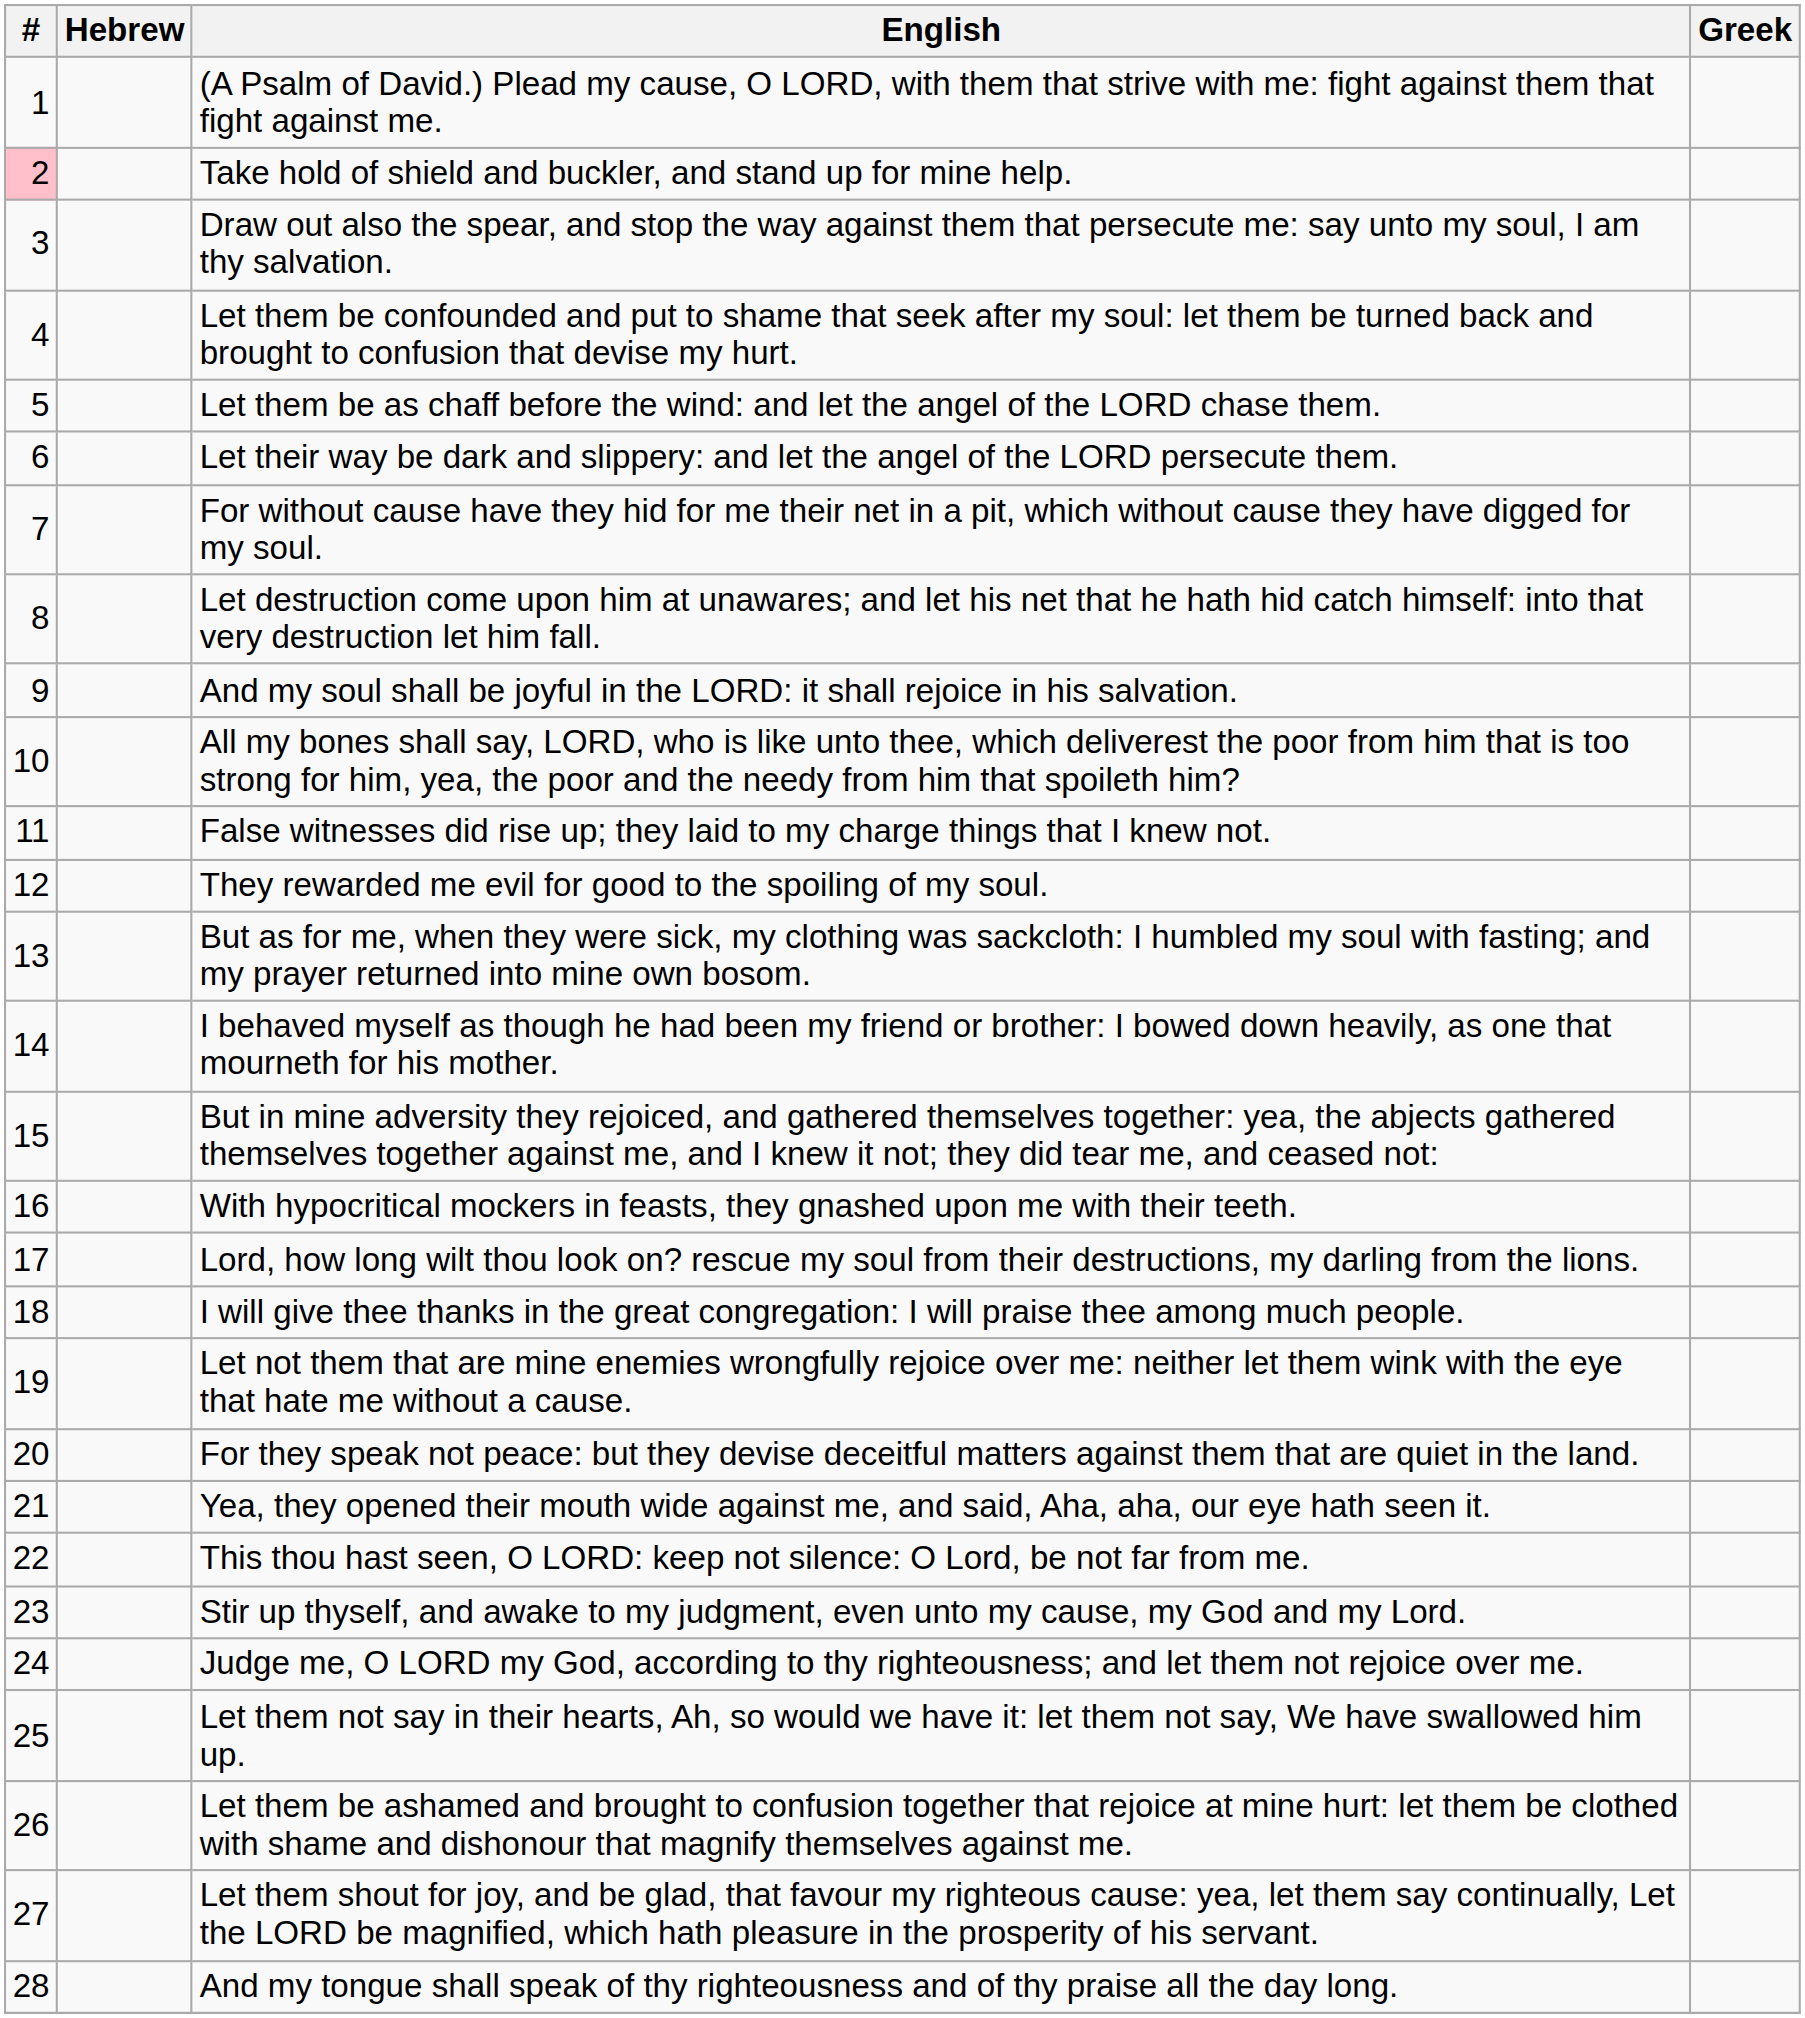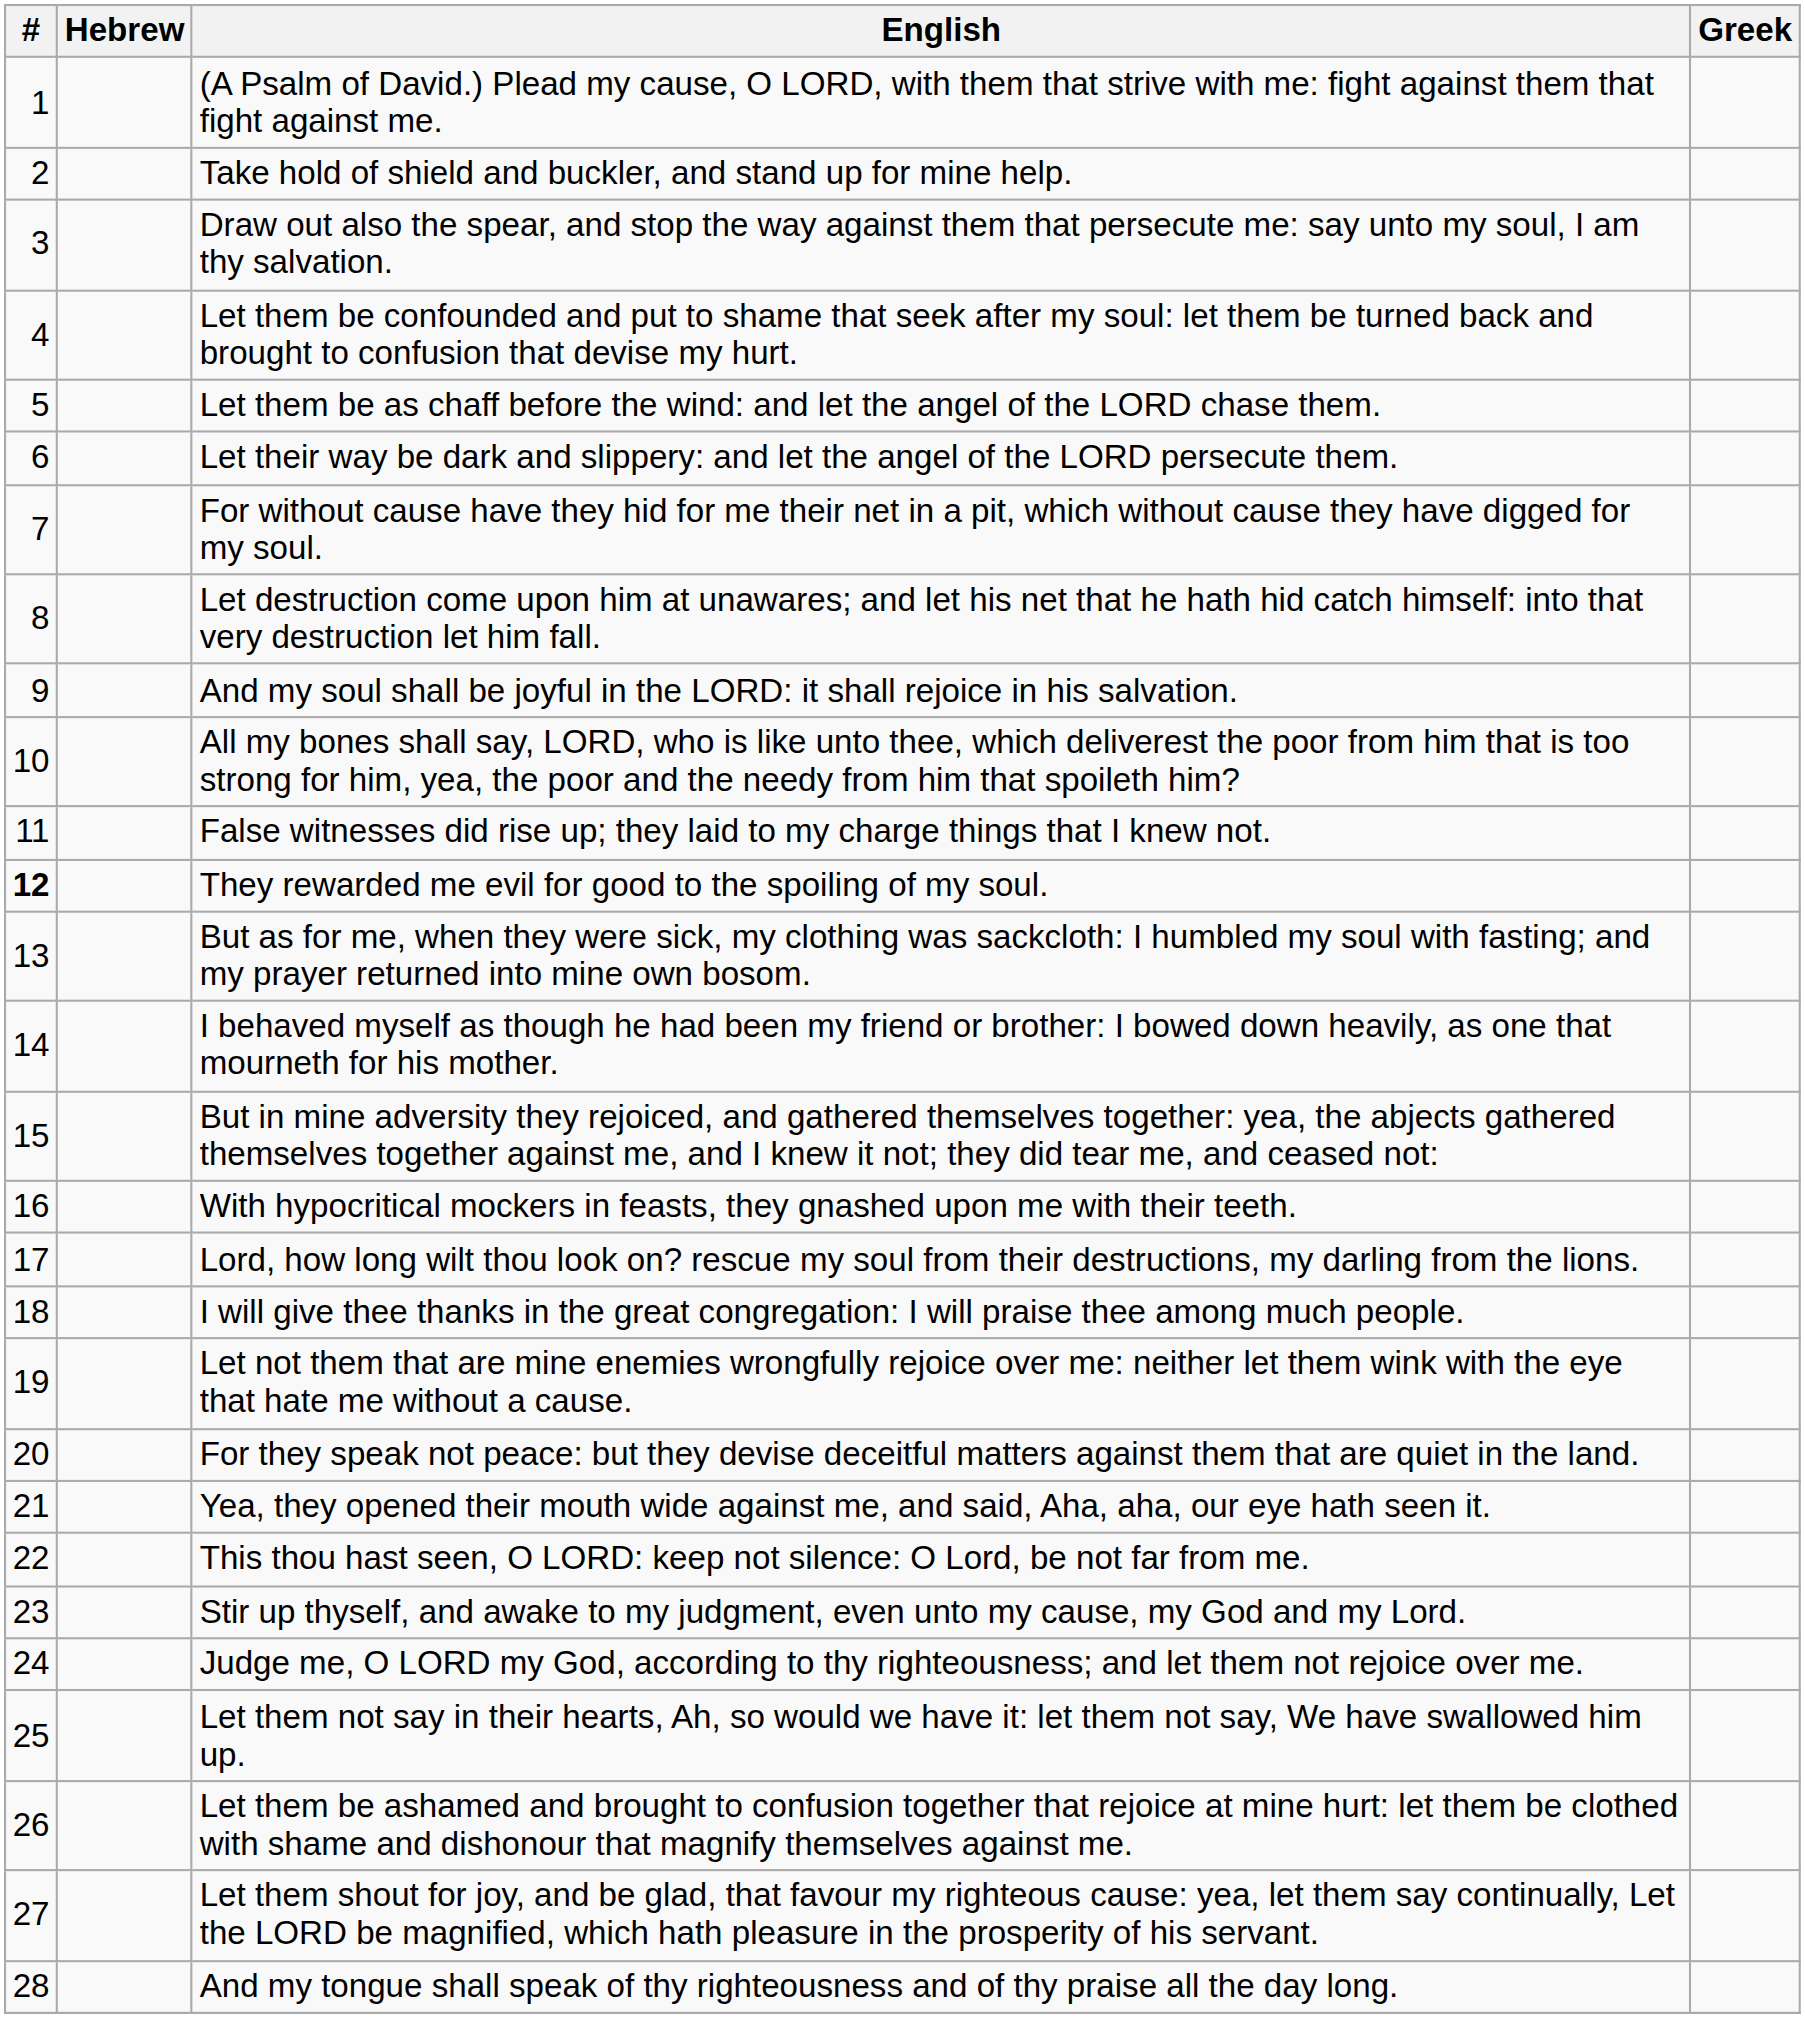(40, 173) pink background -> (40, 173) no background
(31, 884) normal -> (31, 884) bold
